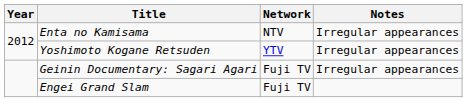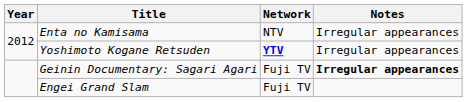(273, 51) normal -> (273, 51) bold
(388, 69) normal -> (388, 69) bold
